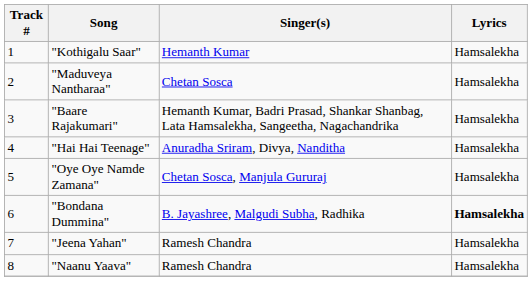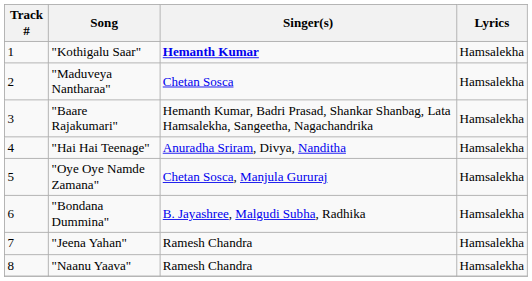(206, 52) normal -> (211, 52) bold
(489, 214) bold -> (492, 214) normal
